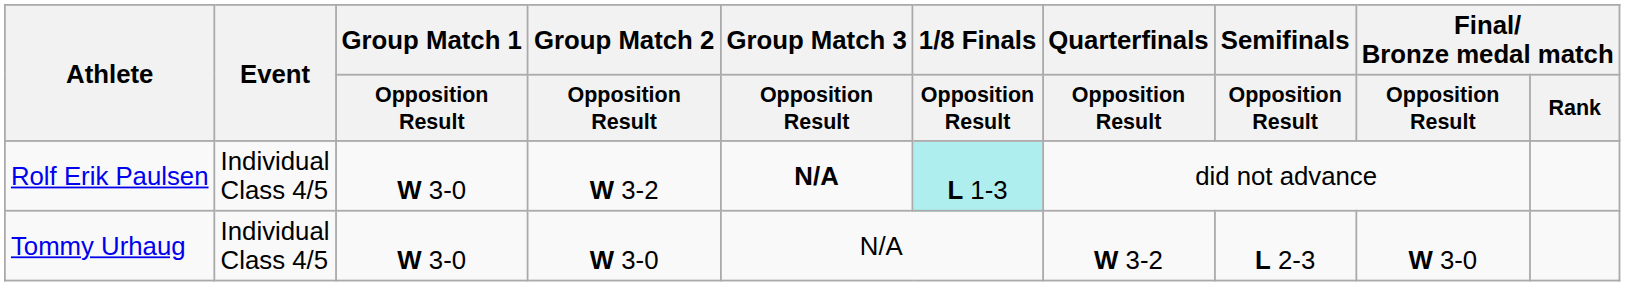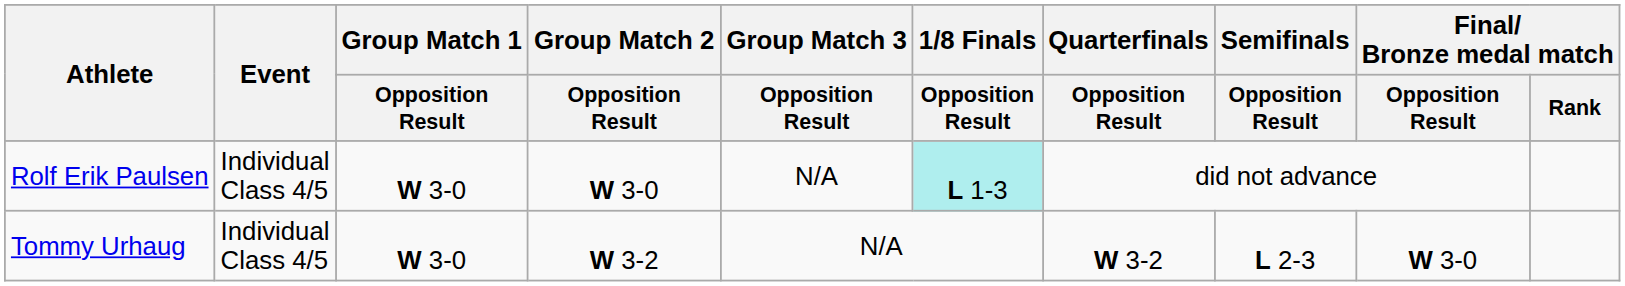(624, 191) W 3-2 -> (624, 191) W 3-0
(817, 177) bold -> (817, 177) normal
(624, 260) W 3-0 -> (624, 260) W 3-2
